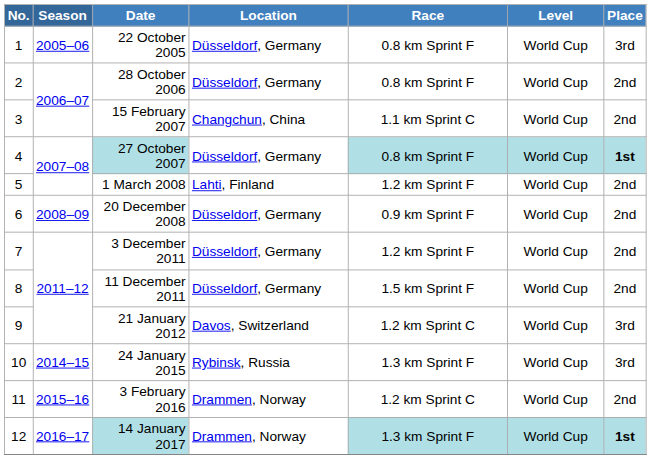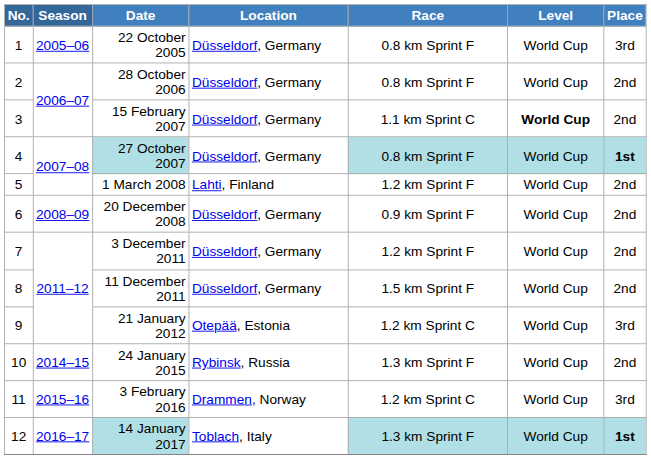(249, 119) Changchun, China -> (257, 119) Düsseldorf, Germany
(556, 119) normal -> (556, 119) bold
(250, 325) Davos, Switzerland -> (241, 325) Otepää, Estonia
(625, 362) 3rd -> (625, 362) 2nd
(625, 399) 2nd -> (625, 399) 3rd
(249, 436) Drammen, Norway -> (232, 436) Toblach, Italy
